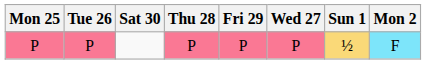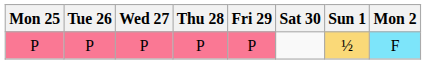columns swapped: (296, 18) <-> (140, 18)
